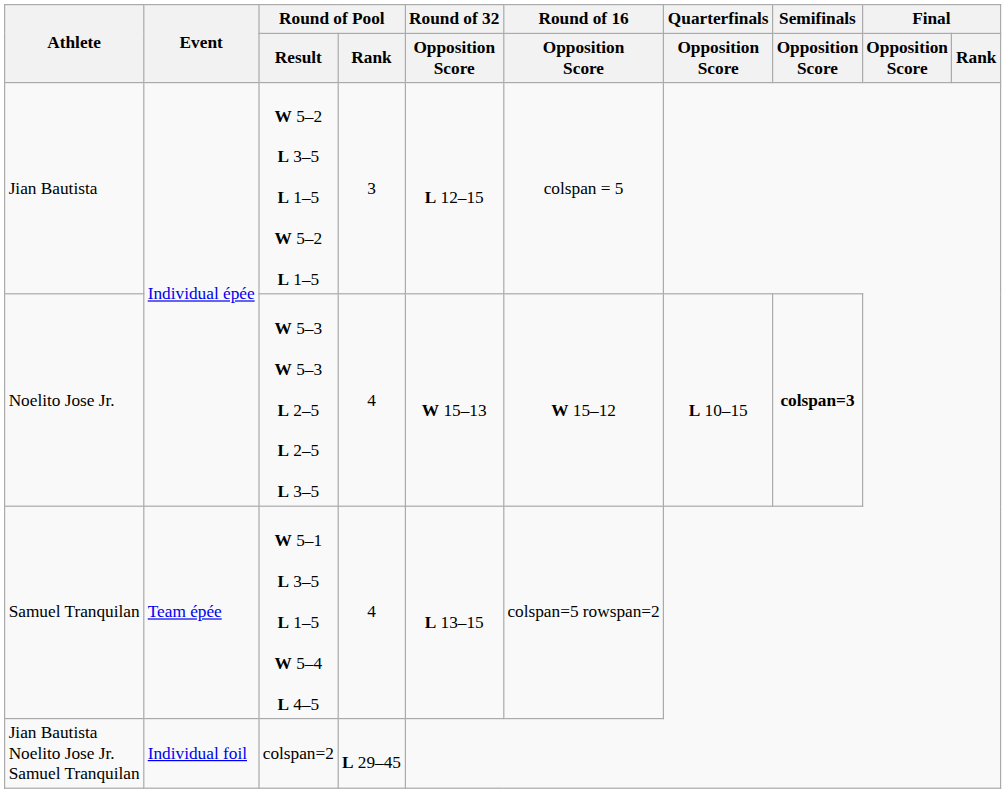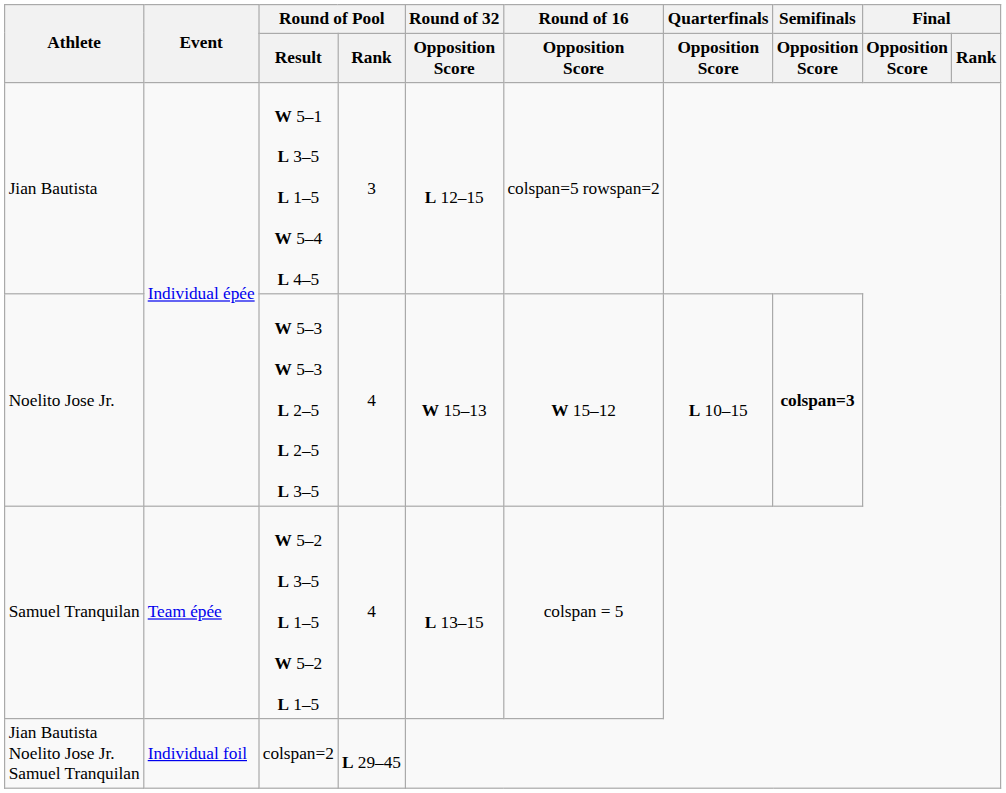(298, 198) W 5–2 L 3–5 L 1–5 W 5–2 L 1–5 -> (298, 198) W 5–1 L 3–5 L 1–5 W 5–4 L 4–5
(584, 188) colspan = 5 -> (584, 188) colspan=5 rowspan=2
(298, 622) W 5–1 L 3–5 L 1–5 W 5–4 L 4–5 -> (298, 622) W 5–2 L 3–5 L 1–5 W 5–2 L 1–5
(584, 612) colspan=5 rowspan=2 -> (584, 612) colspan = 5
